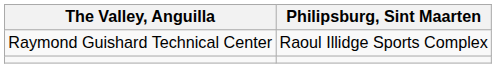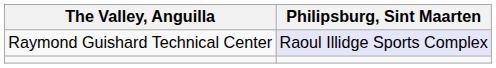(384, 42) no background -> (384, 42) lavender background
